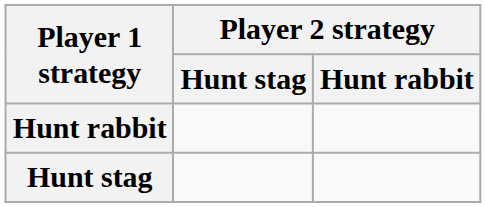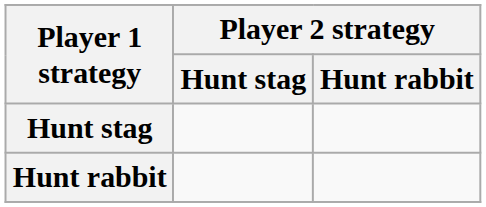(90, 128) Hunt rabbit -> (90, 128) Hunt stag
(90, 177) Hunt stag -> (90, 177) Hunt rabbit
